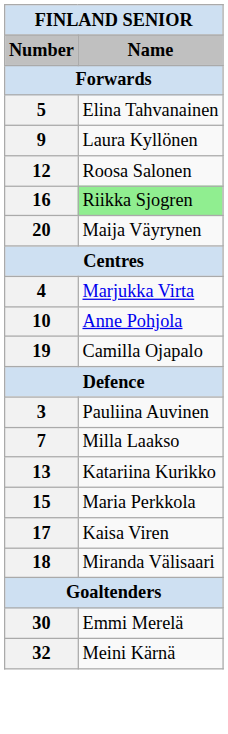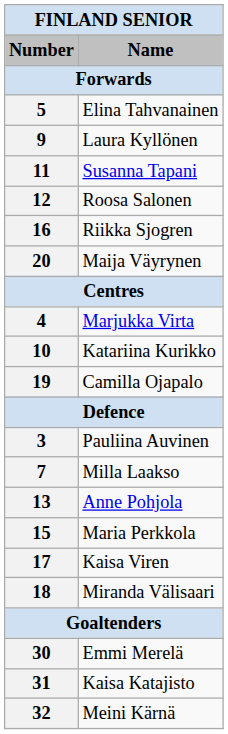+ row: (41, 170)
(138, 200) lightgreen background -> (138, 231) no background
(132, 321) Anne Pohjola -> (149, 351) Katariina Kurikko
(149, 472) Katariina Kurikko -> (132, 502) Anne Pohjola
+ row: (41, 683)
